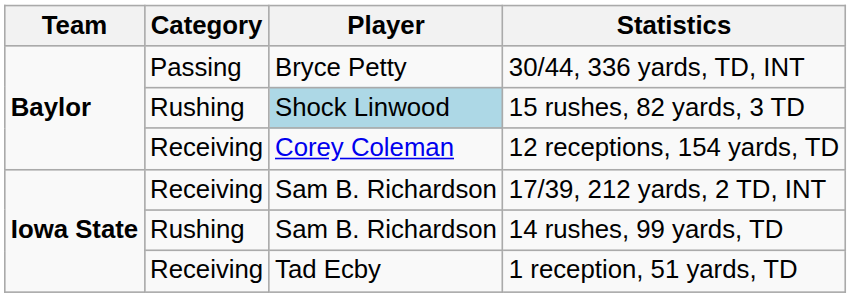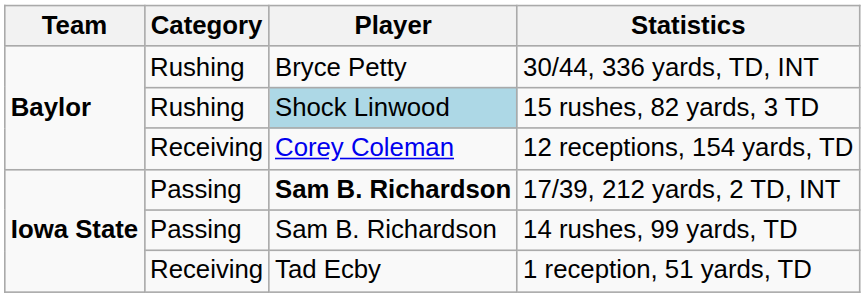(196, 66) Passing -> (197, 66) Rushing
(207, 189) Receiving -> (196, 189) Passing
(386, 189) normal -> (393, 189) bold
(197, 229) Rushing -> (196, 229) Passing
